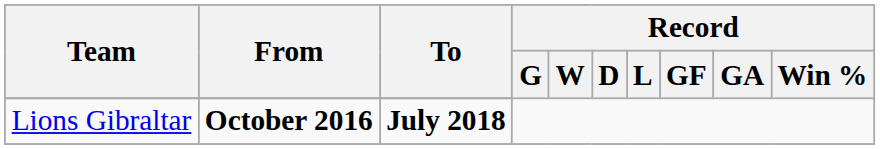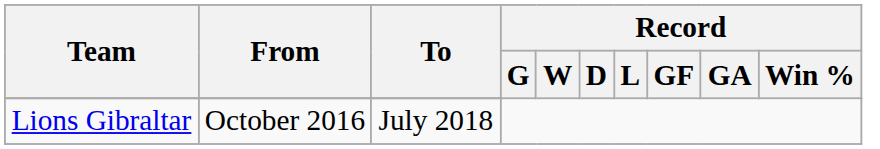(289, 120) bold -> (285, 120) normal
(446, 120) bold -> (436, 120) normal
